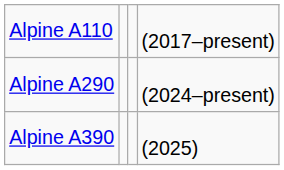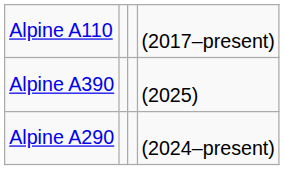rows swapped: (62, 84) <-> (62, 137)
